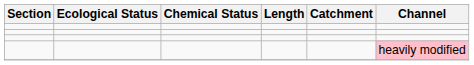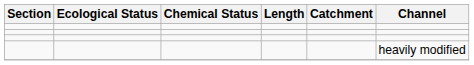(422, 50) pink background -> (422, 50) no background
